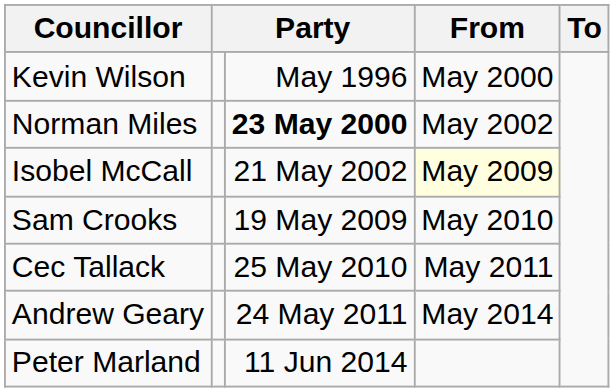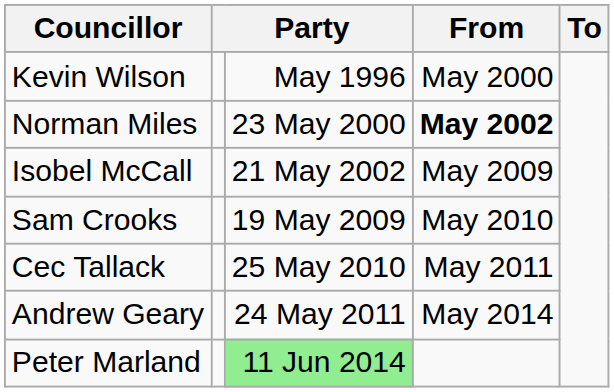(320, 123) bold -> (319, 123) normal
(487, 123) normal -> (487, 123) bold
(487, 171) lightyellow background -> (487, 171) no background
(326, 362) no background -> (324, 362) lightgreen background
